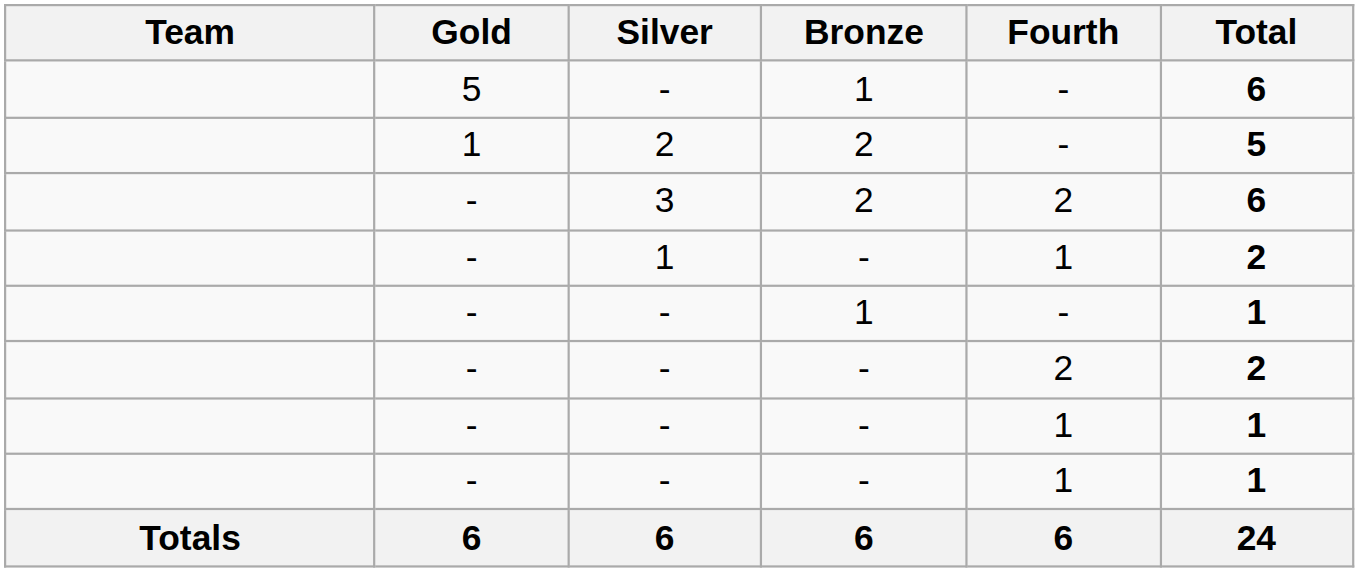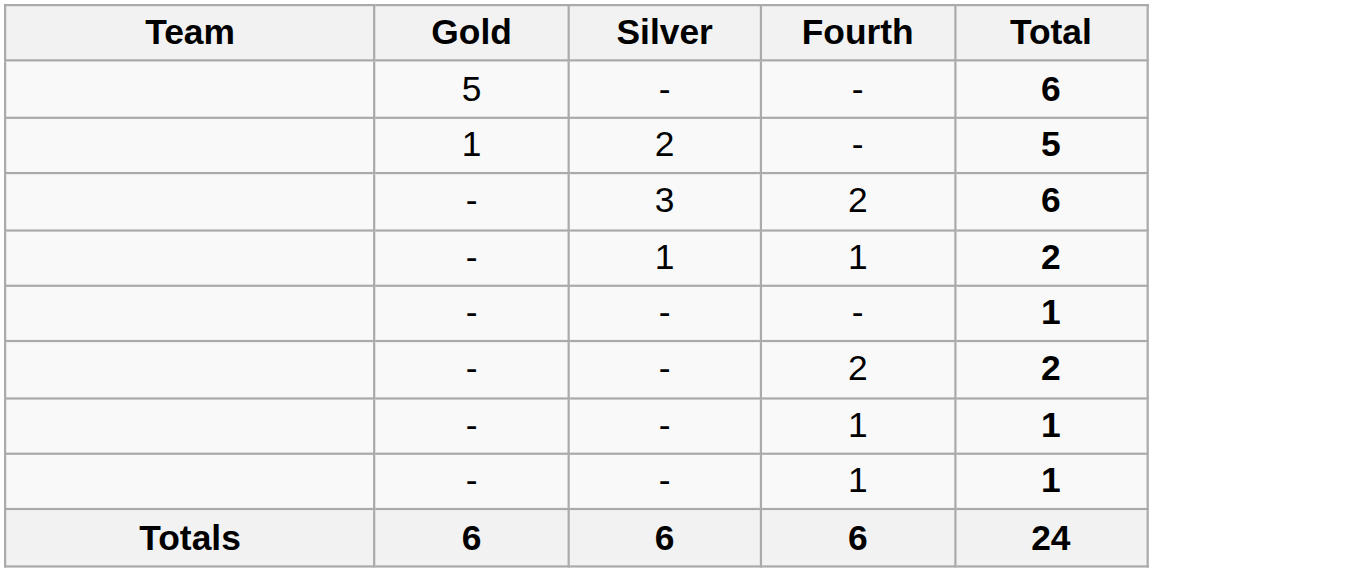- column: (864, 32)
